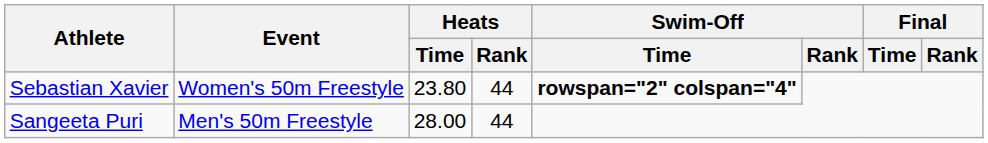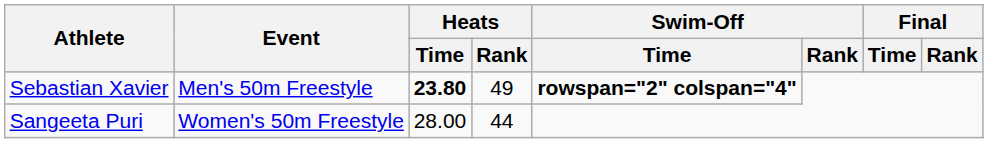(291, 88) Women's 50m Freestyle -> (276, 88) Men's 50m Freestyle
(440, 88) normal -> (440, 88) bold
(502, 88) 44 -> (502, 88) 49
(276, 121) Men's 50m Freestyle -> (291, 121) Women's 50m Freestyle
